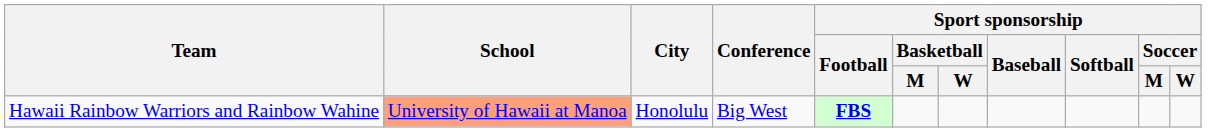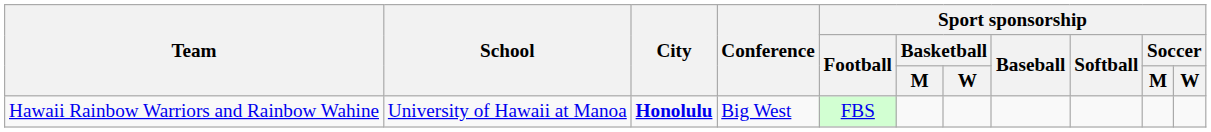(507, 111) lightsalmon background -> (507, 111) no background
(672, 111) normal -> (674, 111) bold
(853, 111) bold -> (858, 111) normal
